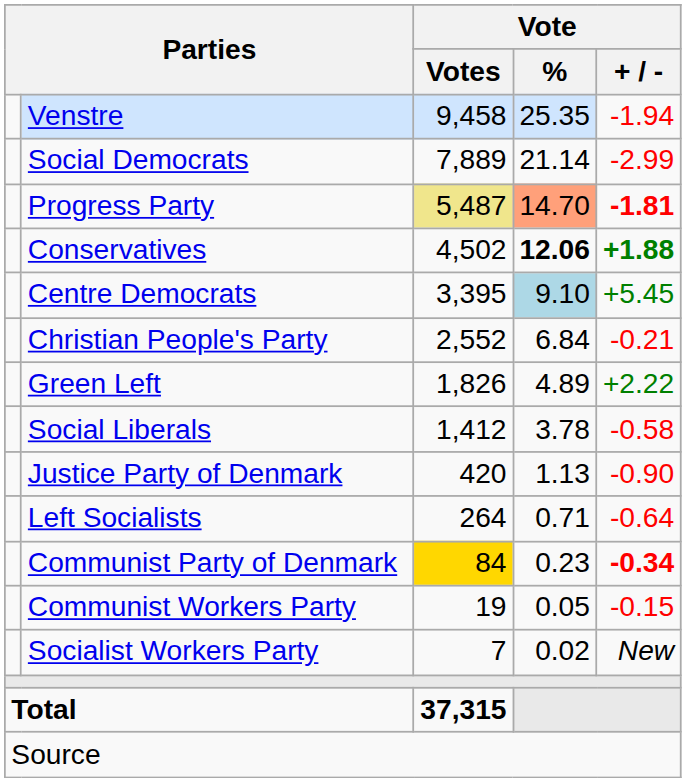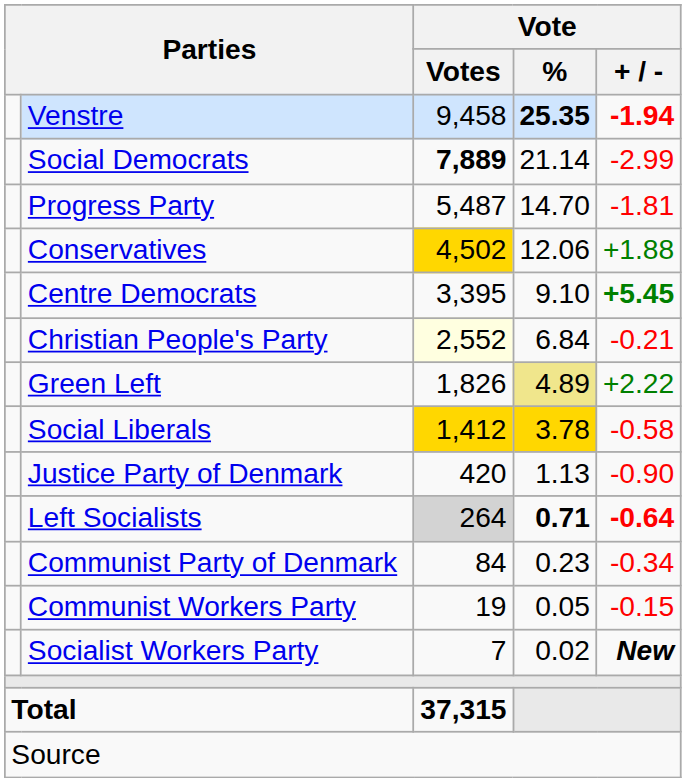(555, 116) normal -> (555, 116) bold
(642, 116) normal -> (642, 116) bold
(471, 160) normal -> (471, 160) bold
(471, 205) khaki background -> (471, 205) no background
(555, 205) lightsalmon background -> (555, 205) no background
(642, 205) bold -> (642, 205) normal
(471, 250) no background -> (471, 250) gold background
(555, 250) bold -> (555, 250) normal
(639, 250) bold -> (639, 250) normal
(563, 294) lightblue background -> (563, 294) no background
(639, 294) normal -> (639, 294) bold
(471, 339) no background -> (471, 339) lightyellow background
(563, 384) no background -> (563, 384) khaki background
(471, 428) no background -> (471, 428) gold background
(563, 428) no background -> (563, 428) gold background
(483, 518) no background -> (483, 518) lightgrey background
(563, 518) normal -> (563, 518) bold
(642, 518) normal -> (642, 518) bold
(491, 562) gold background -> (491, 562) no background
(642, 562) bold -> (642, 562) normal
(646, 652) normal -> (645, 652) bold
